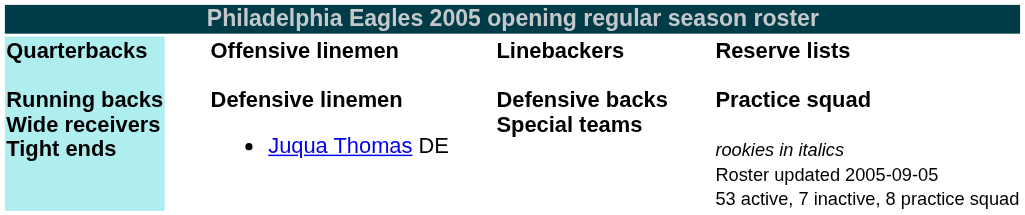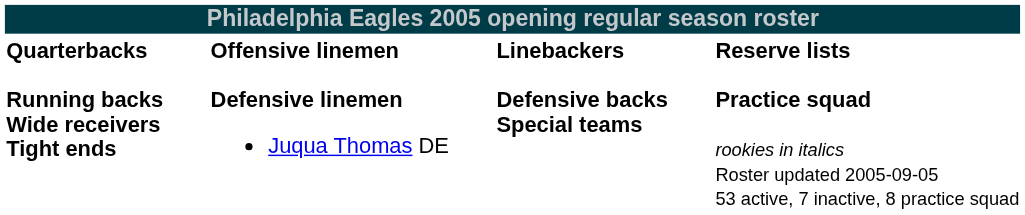(85, 99) paleturquoise background -> (85, 99) no background
